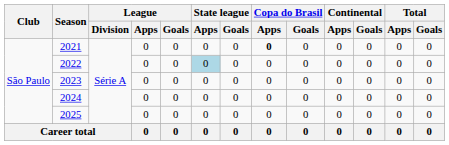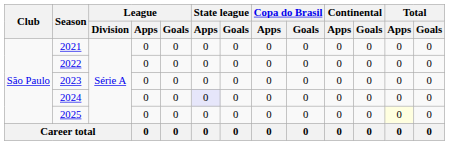(269, 47) bold -> (269, 47) normal
(206, 64) lightblue background -> (206, 64) no background
(206, 98) no background -> (206, 98) lavender background
(399, 115) no background -> (399, 115) lightyellow background
